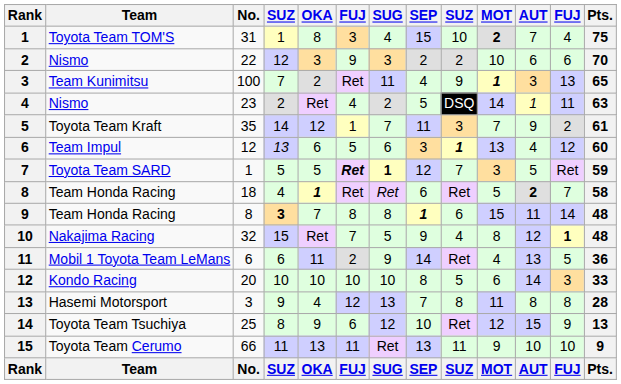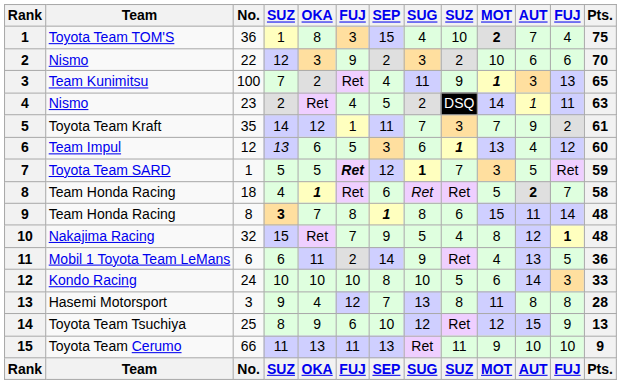columns swapped: (423, 15) <-> (388, 15)
(249, 37) 31 -> (249, 37) 36
(249, 280) 20 -> (249, 280) 24
